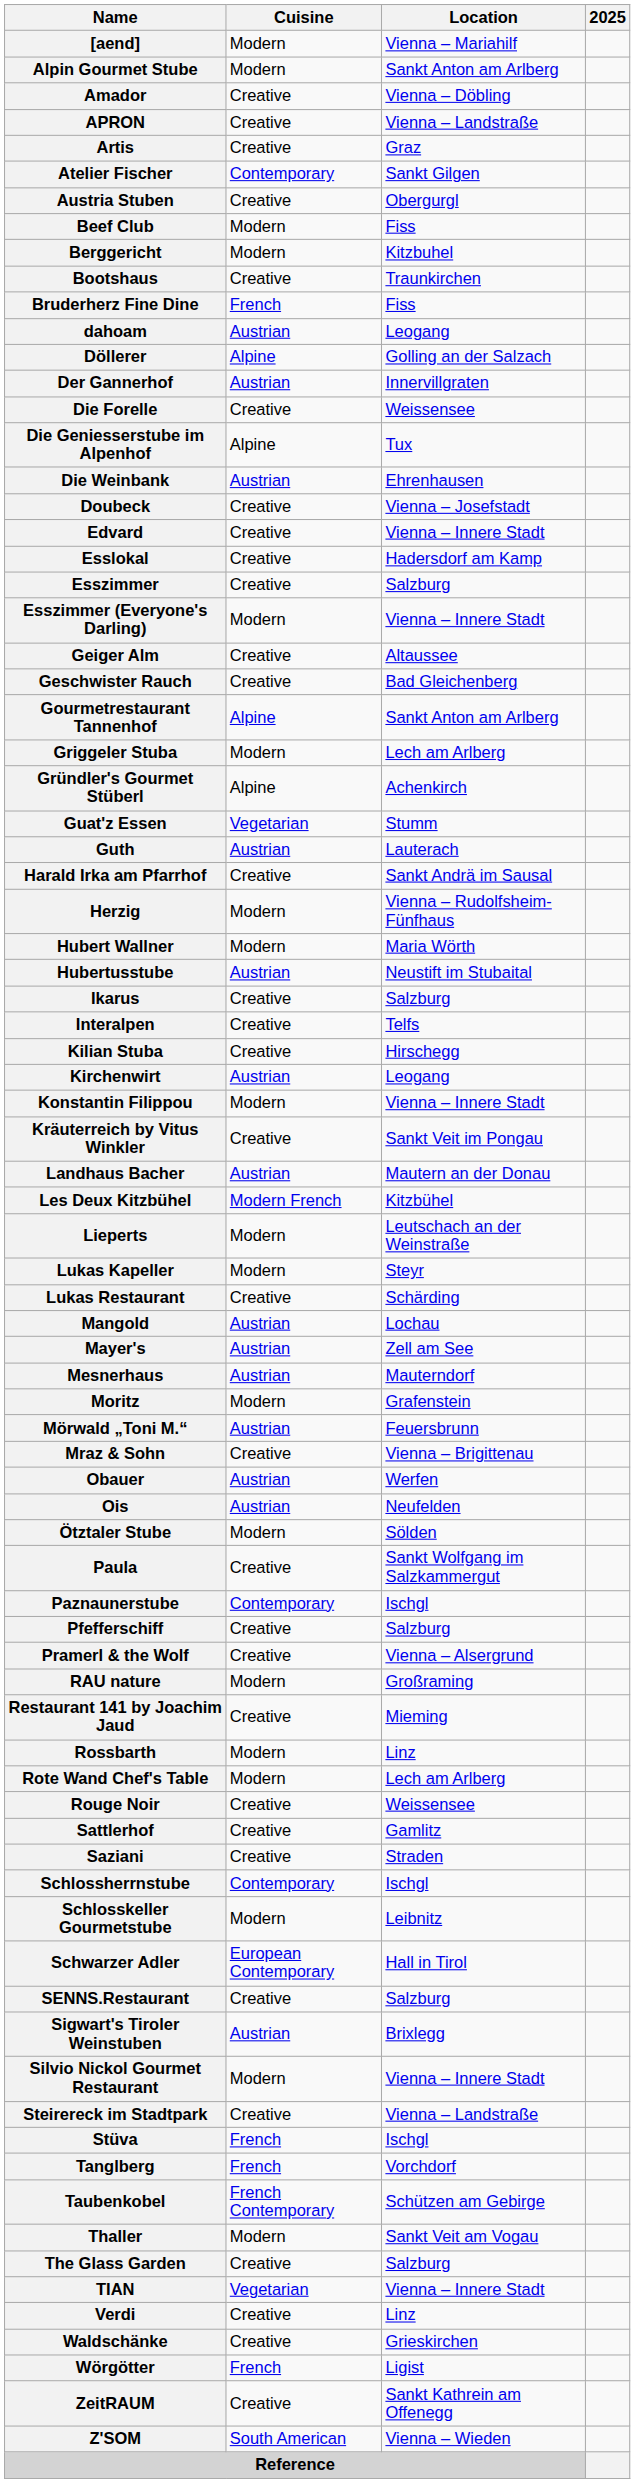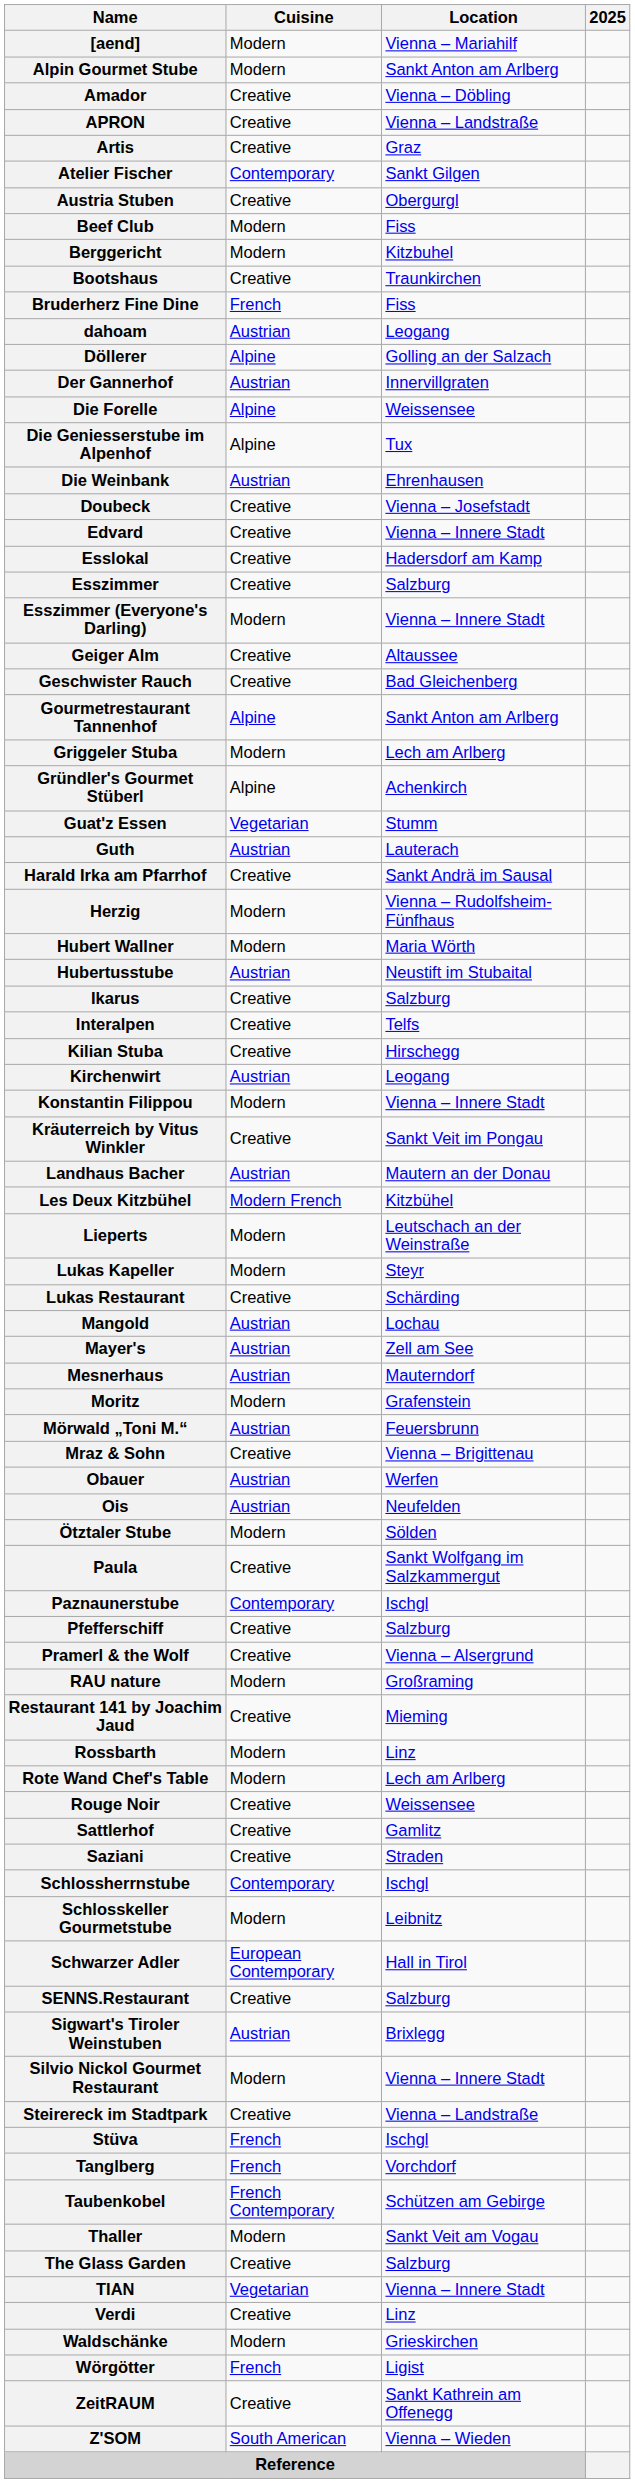(260, 409) Creative -> (253, 409) Alpine
(260, 2341) Creative -> (258, 2341) Modern
